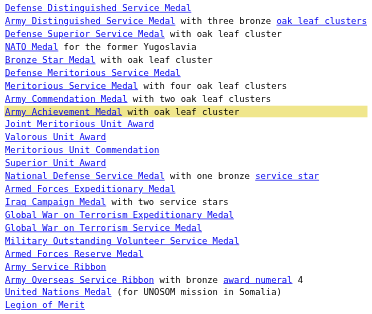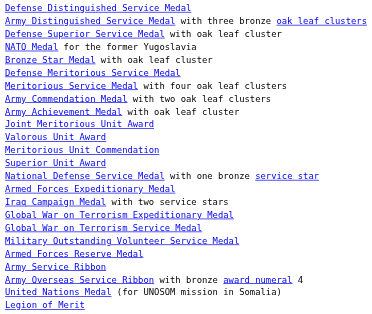(122, 112) khaki background -> (122, 112) no background
